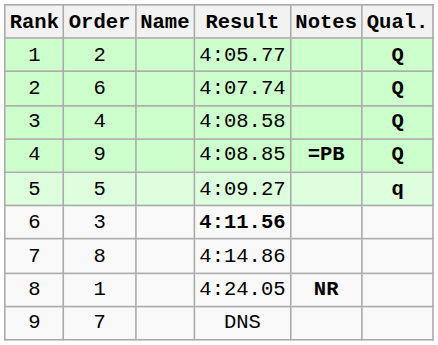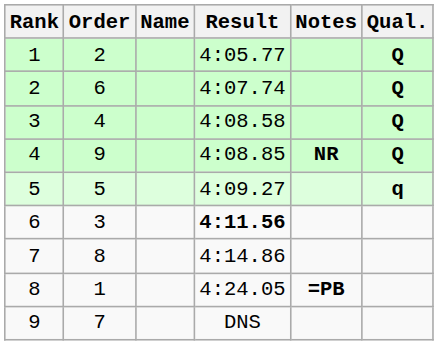(326, 155) =PB -> (326, 155) NR
(326, 289) NR -> (326, 289) =PB
